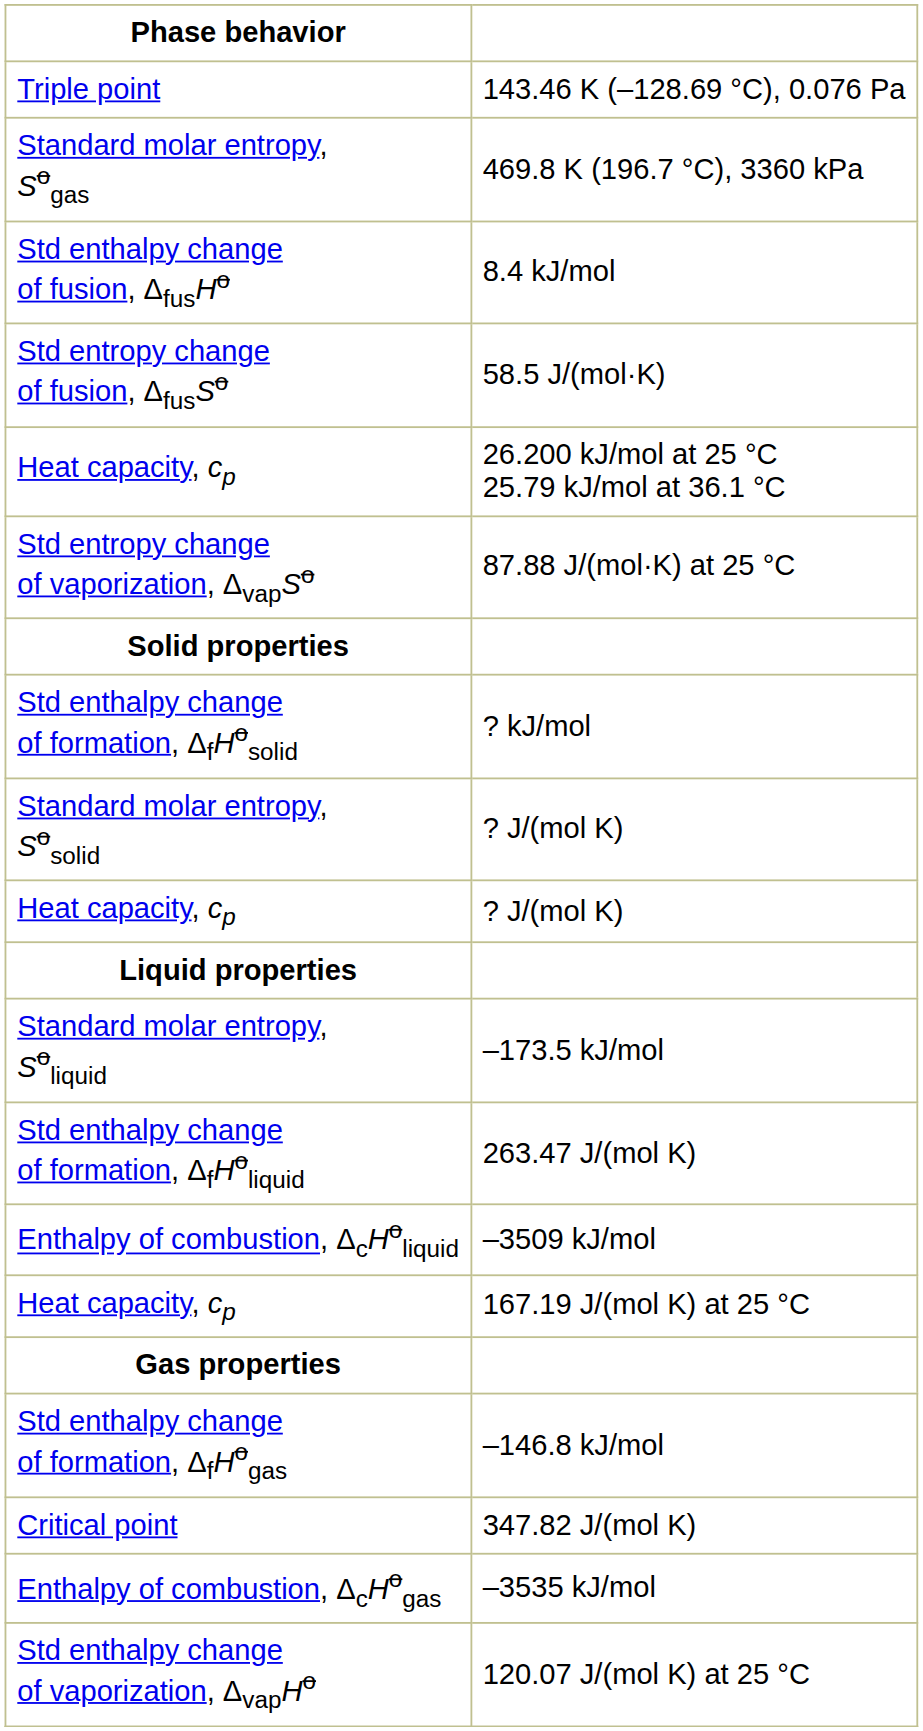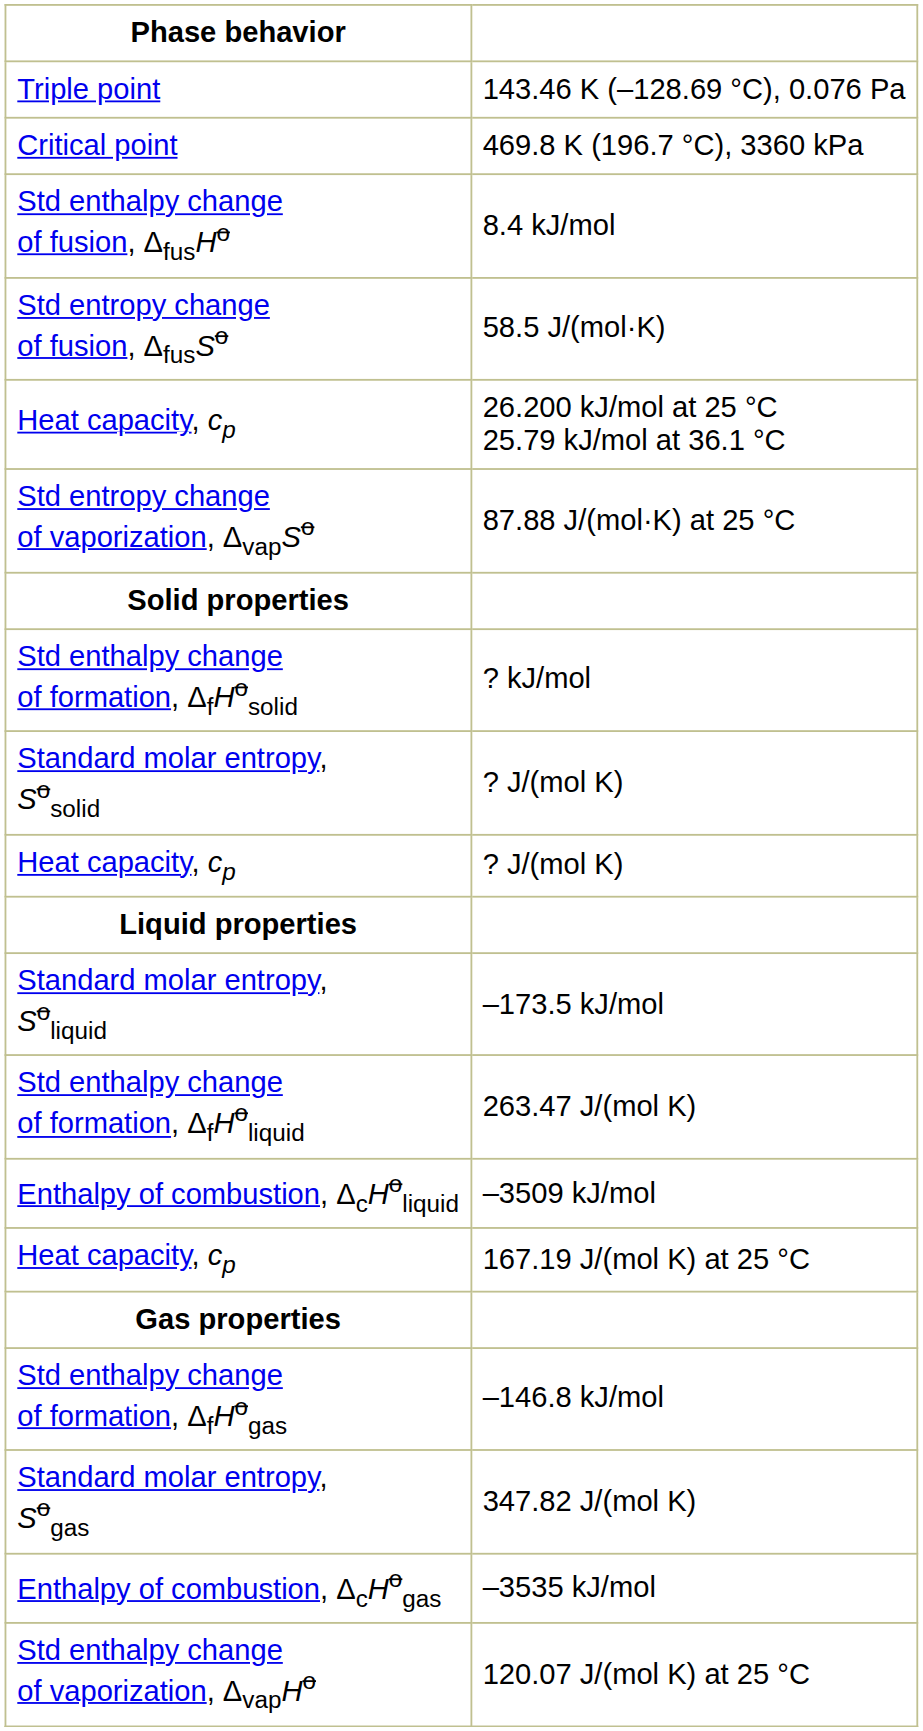(172, 169) Standard molar entropy, Sogas -> (97, 145) Critical point
(97, 1524) Critical point -> (172, 1501) Standard molar entropy, Sogas
